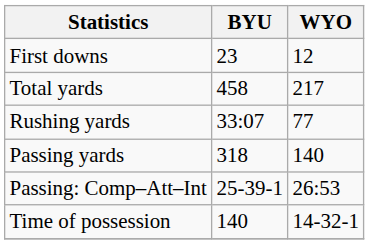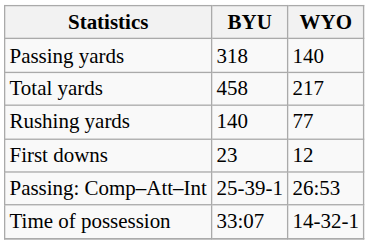rows swapped: (59, 55) <-> (67, 155)
(240, 121) 33:07 -> (232, 121) 140
(232, 221) 140 -> (240, 221) 33:07
